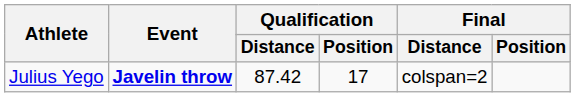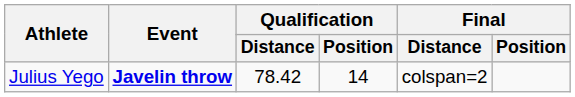(278, 77) 87.42 -> (278, 77) 78.42
(358, 77) 17 -> (358, 77) 14
